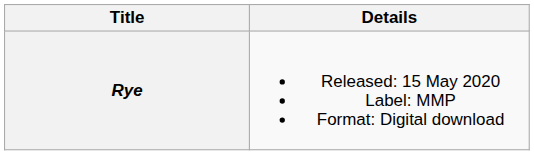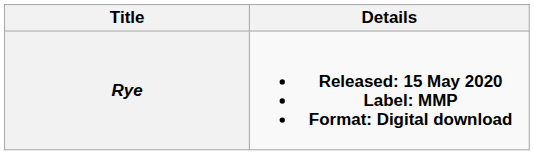(389, 100) normal -> (389, 100) bold
